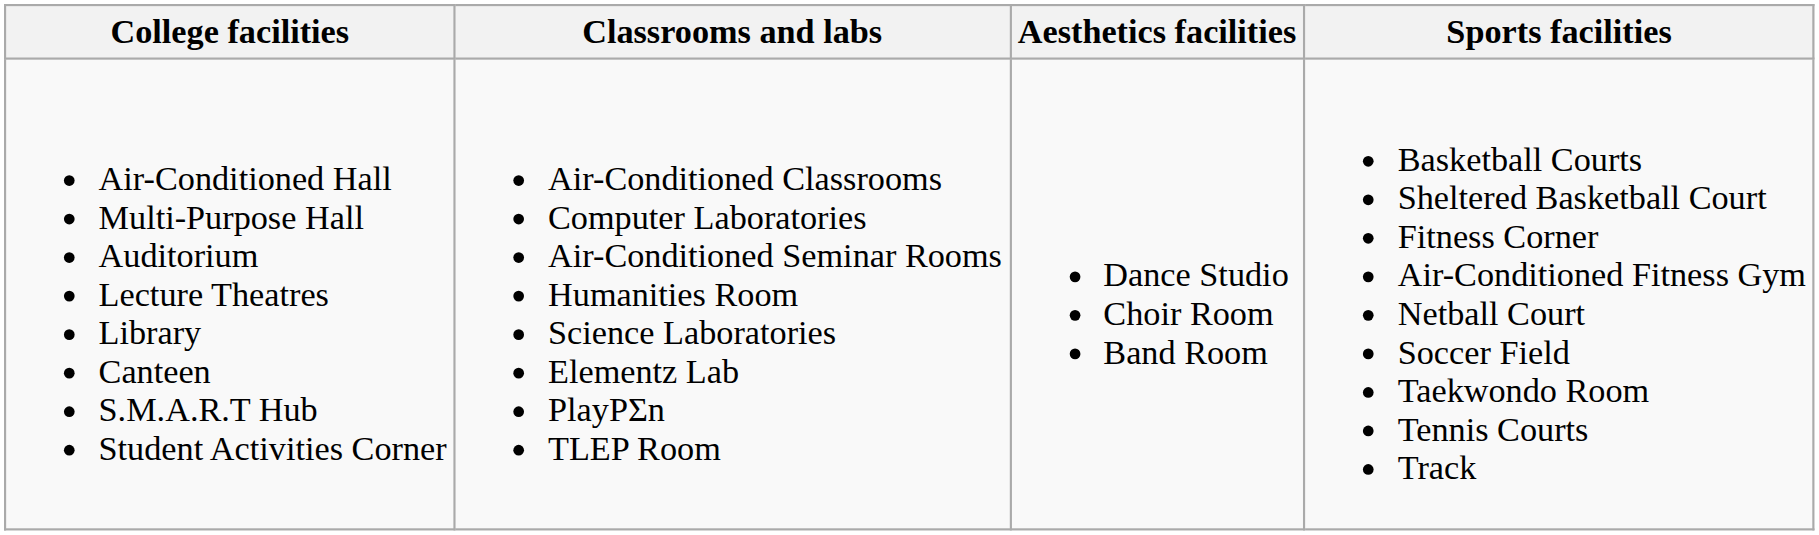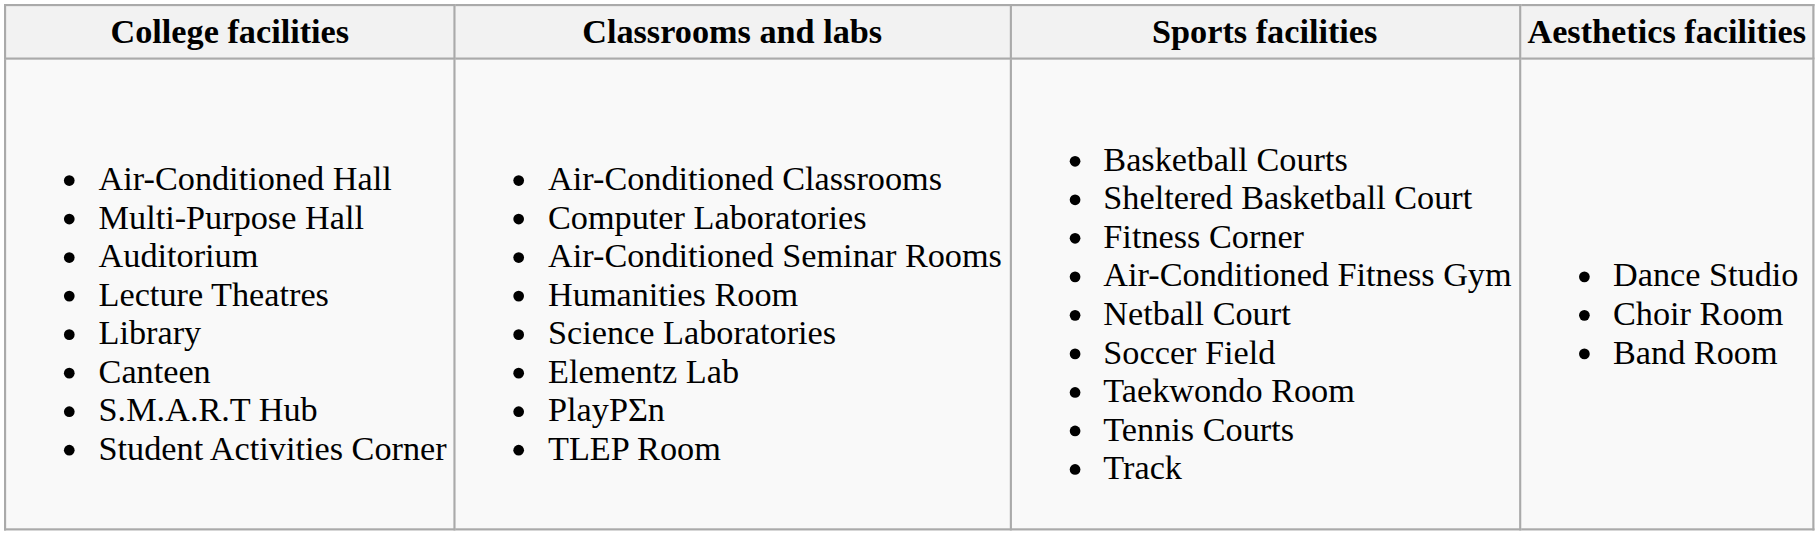columns swapped: (1559, 31) <-> (1157, 31)
